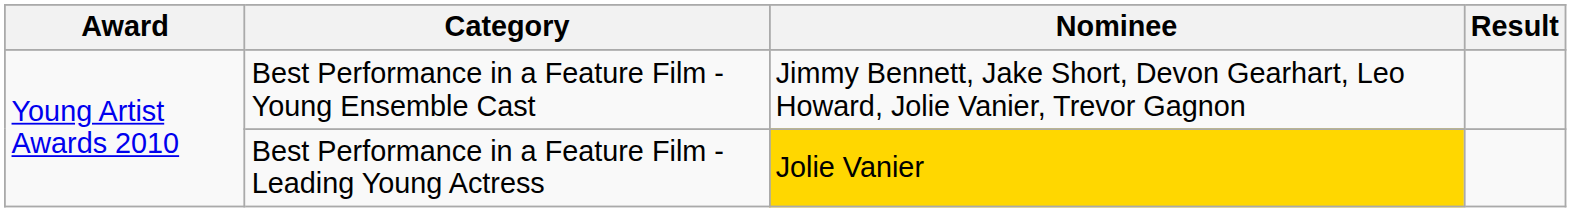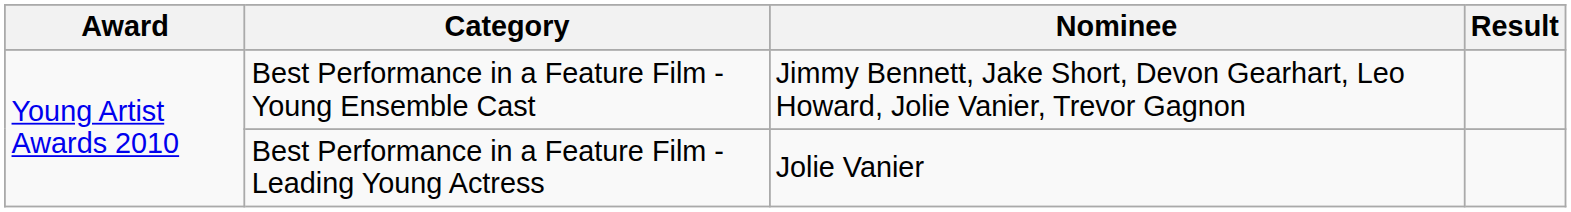(850, 167) gold background -> (850, 167) no background
